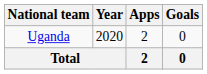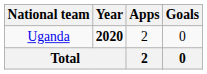(109, 36) normal -> (109, 36) bold
